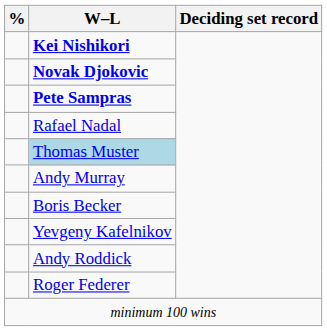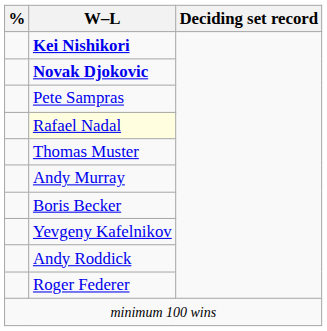(82, 98) bold -> (78, 98) normal
(77, 125) no background -> (77, 125) lightyellow background
(86, 151) lightblue background -> (86, 151) no background
